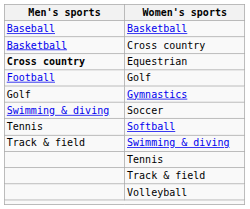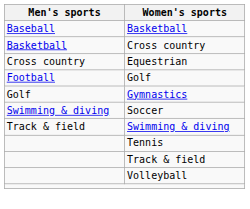(46, 61) bold -> (46, 61) normal
- row: (151, 127)
